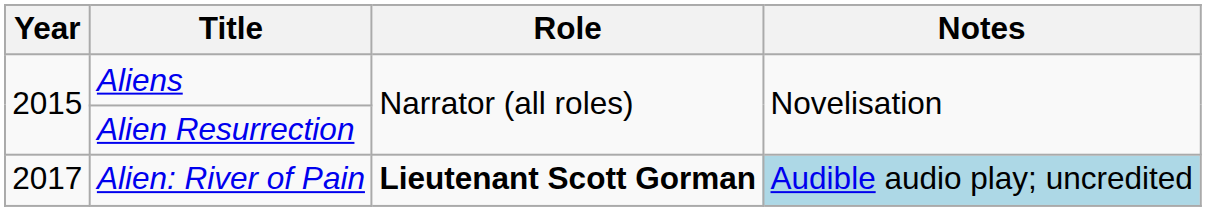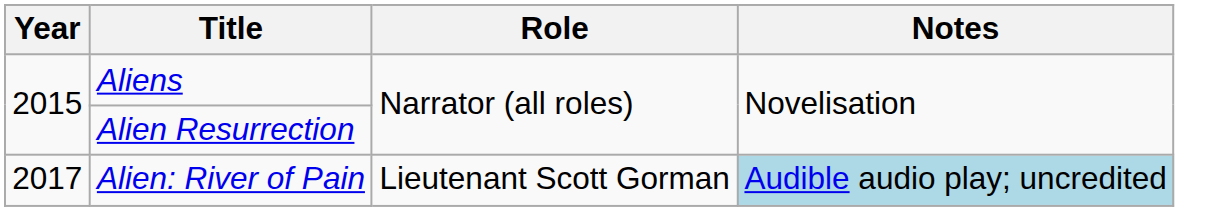(568, 179) bold -> (555, 179) normal
